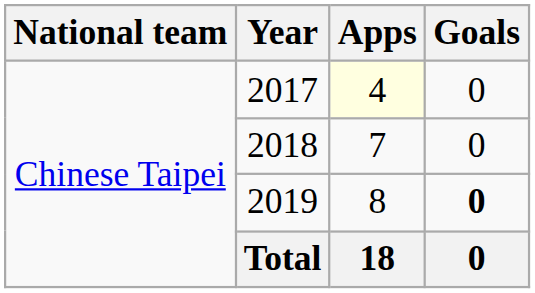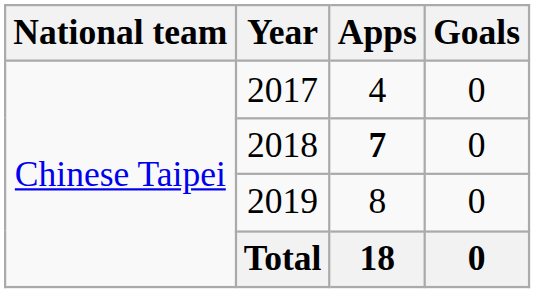(377, 88) lightyellow background -> (377, 88) no background
(377, 145) normal -> (377, 145) bold
(477, 201) bold -> (477, 201) normal
